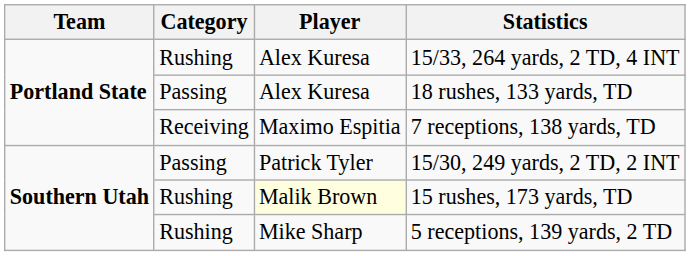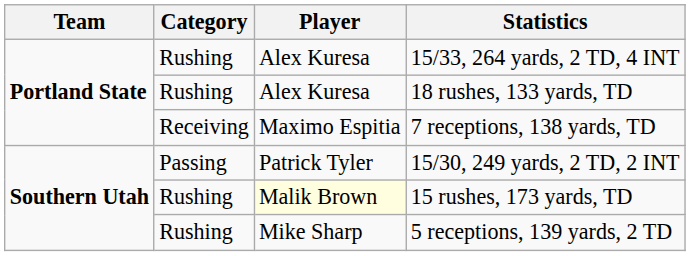(193, 92) Passing -> (196, 92) Rushing
